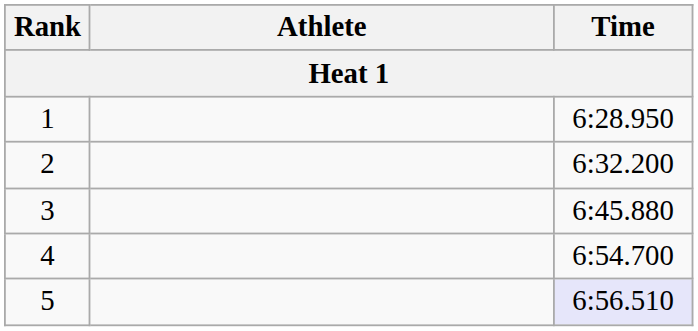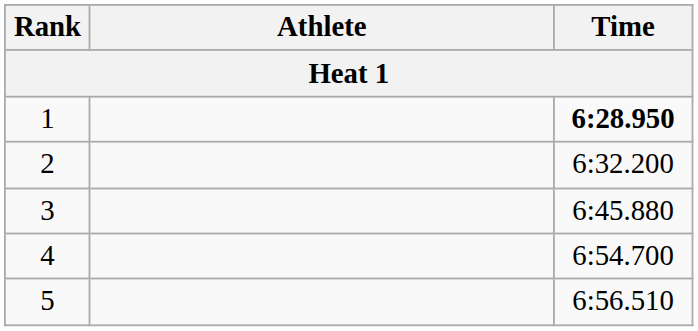(623, 118) normal -> (623, 118) bold
(623, 301) lavender background -> (623, 301) no background
